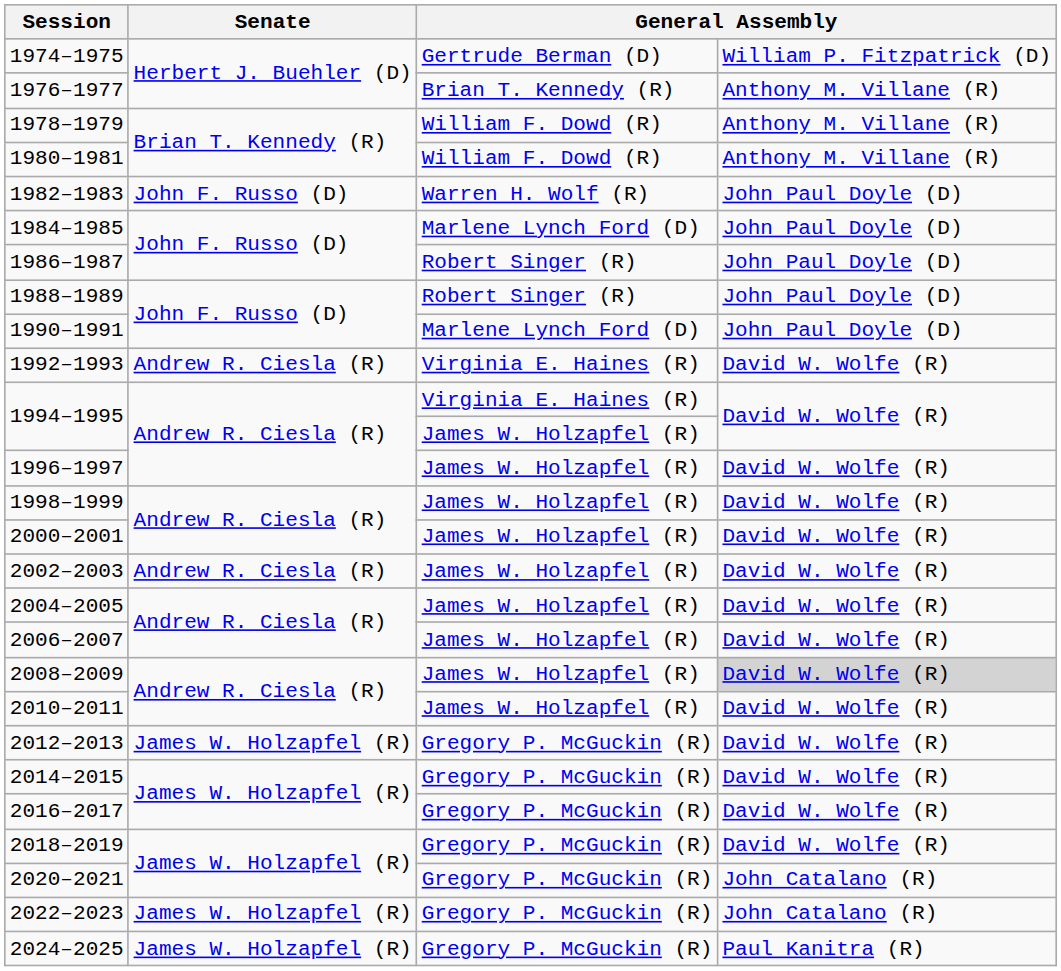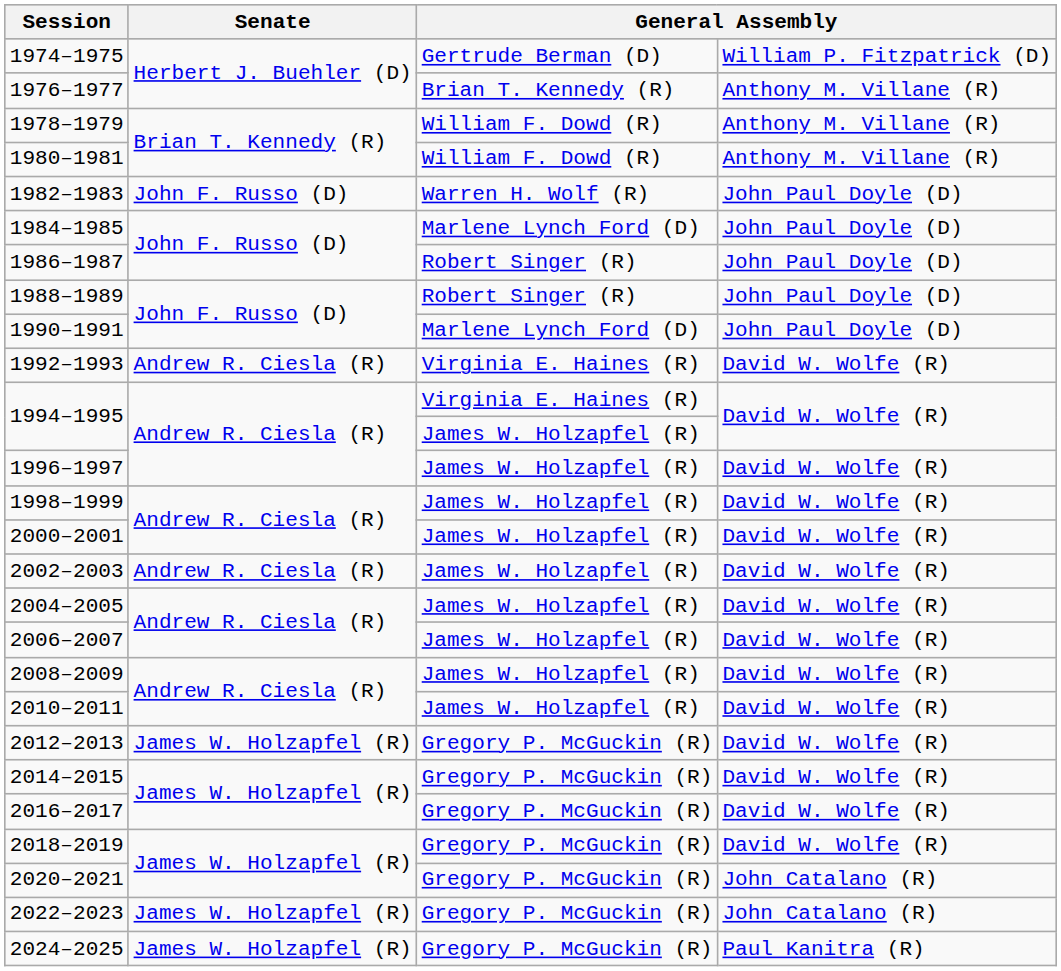(836, 674) lightgrey background -> (836, 674) no background
